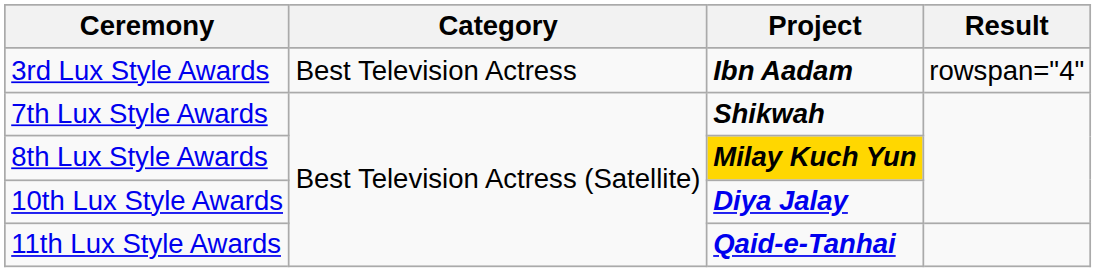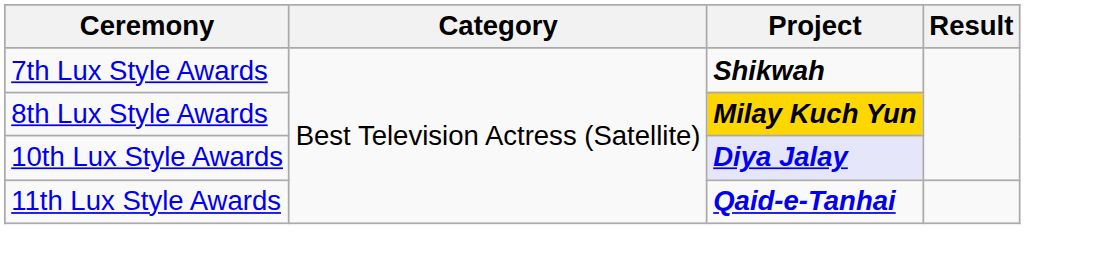- row: (140, 69)
(781, 200) no background -> (781, 157) lavender background
